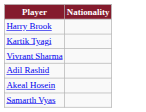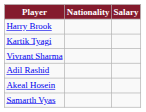+ column: (126, 12)
